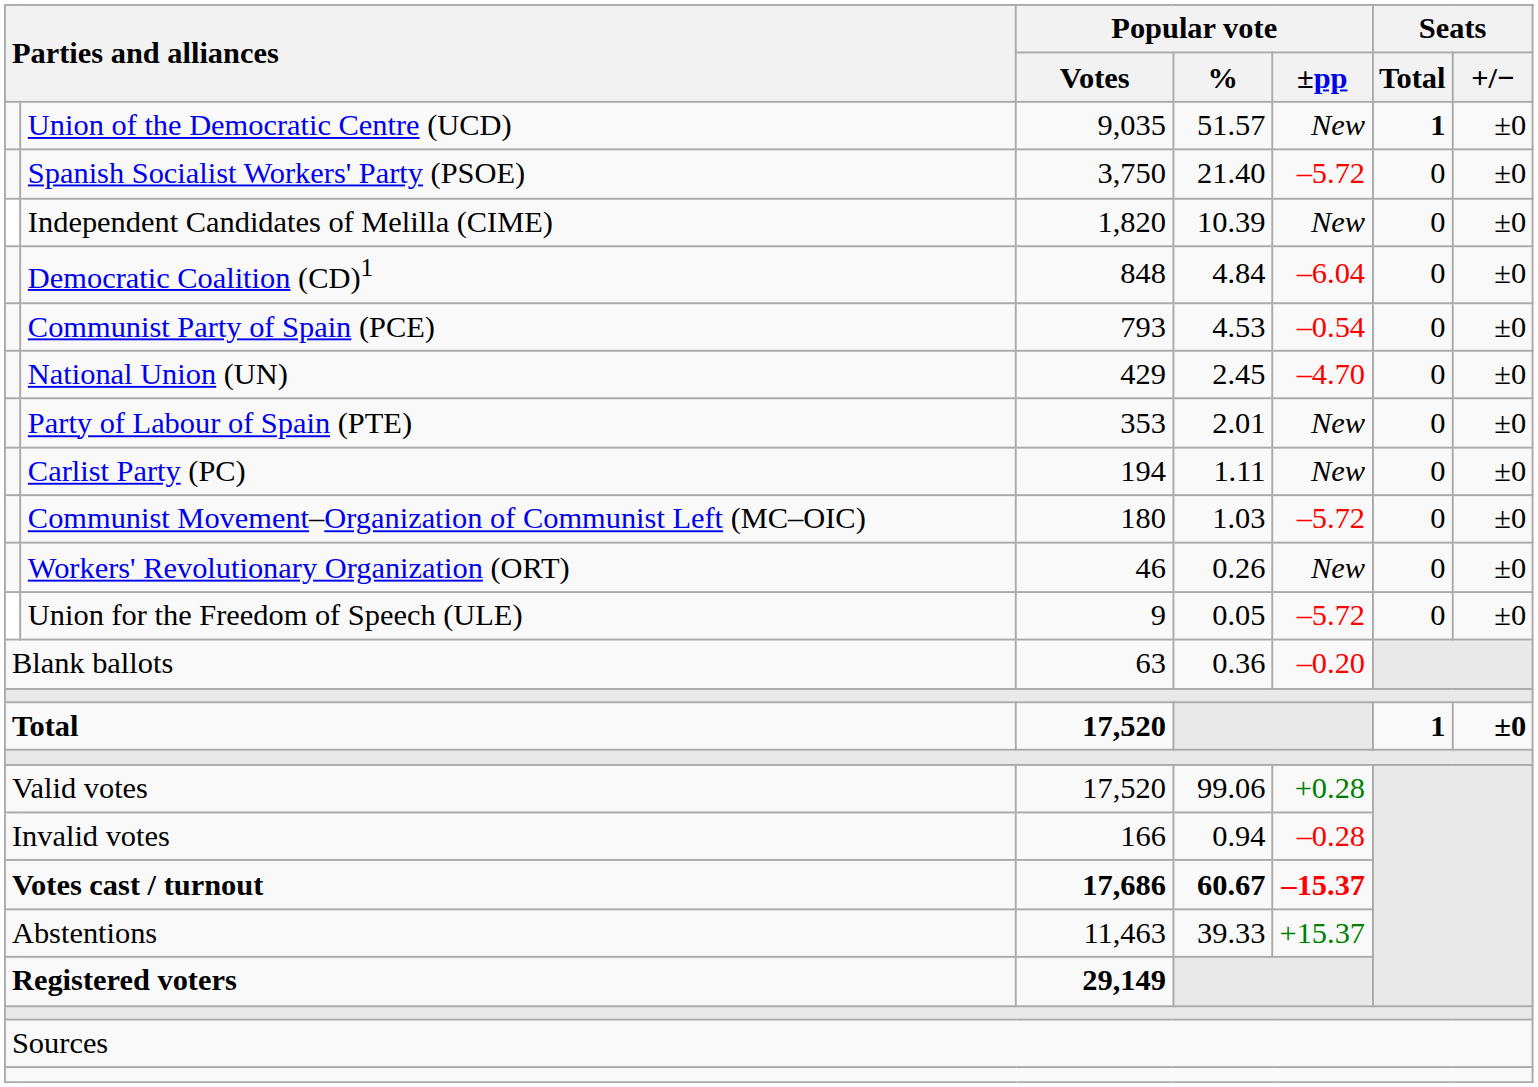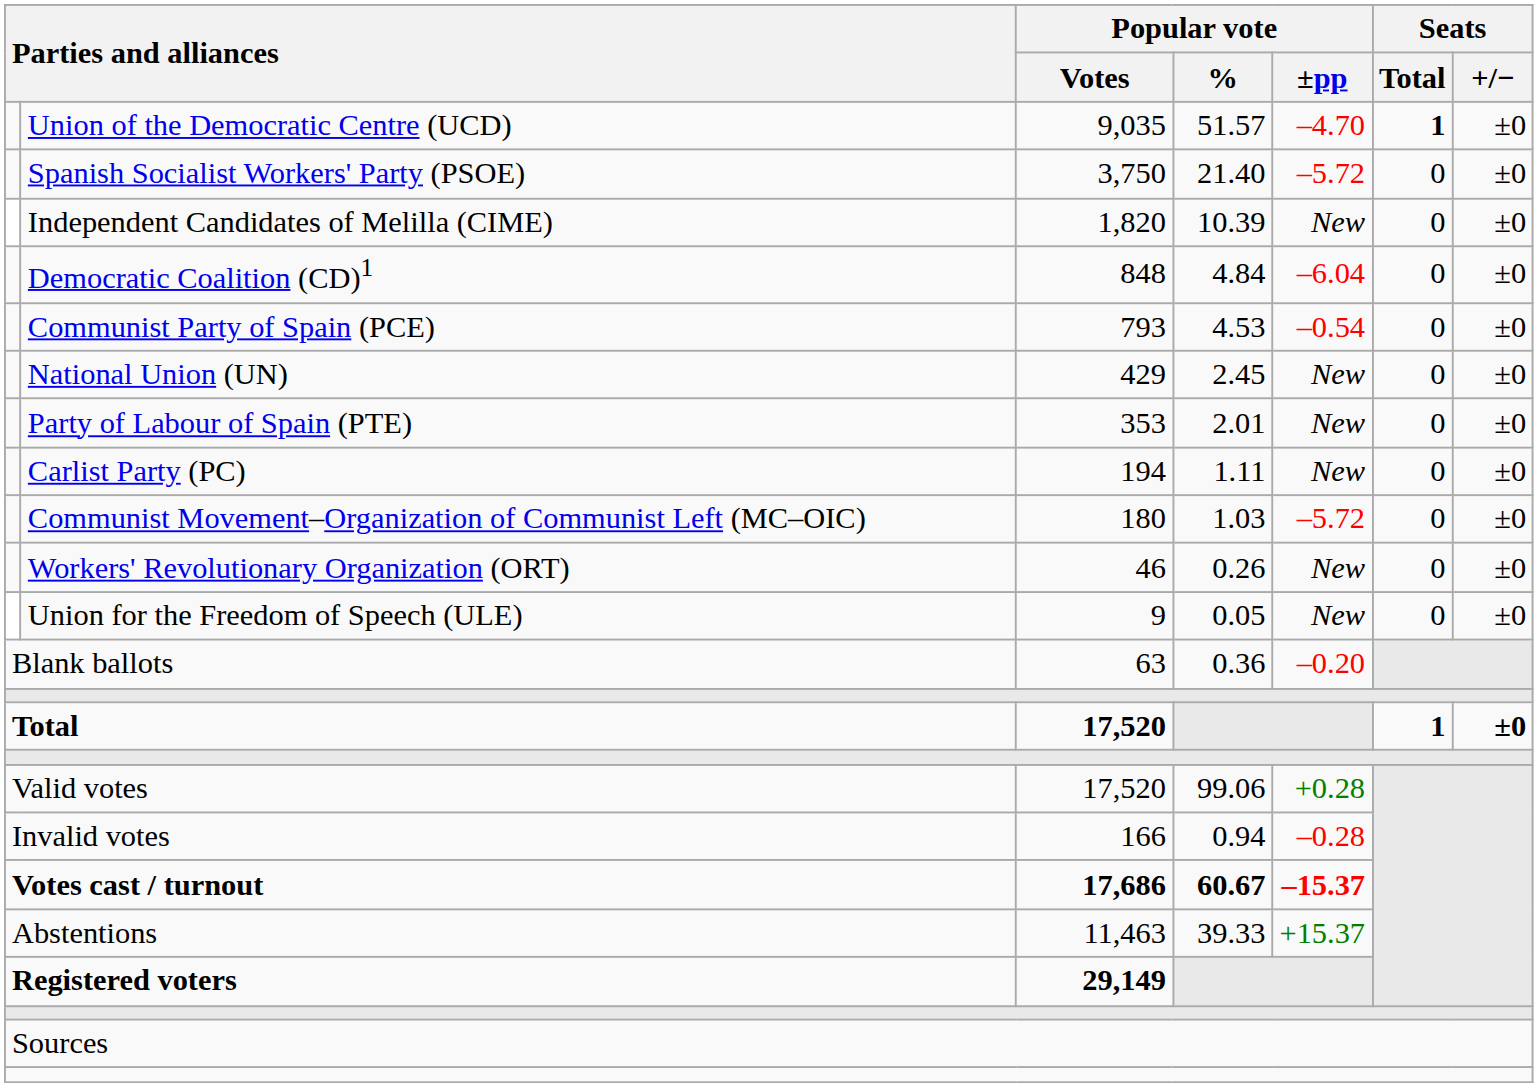(1338, 125) New -> (1331, 125) –4.70
(1331, 374) –4.70 -> (1338, 374) New
(1331, 615) –5.72 -> (1338, 615) New
